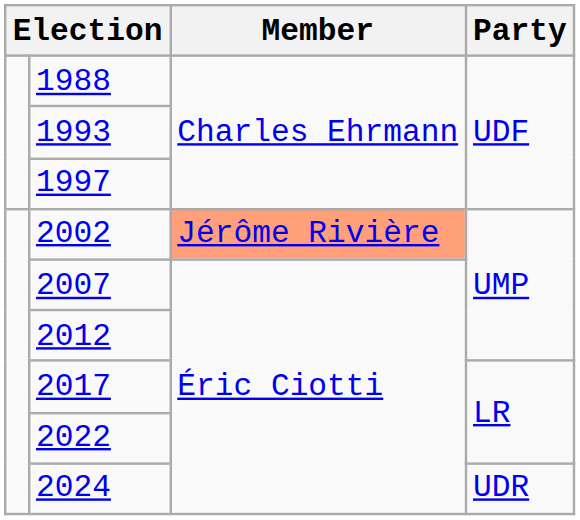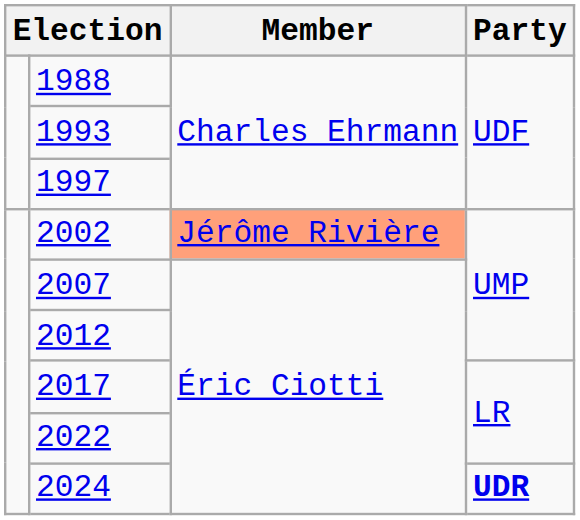(501, 488) normal -> (501, 488) bold
